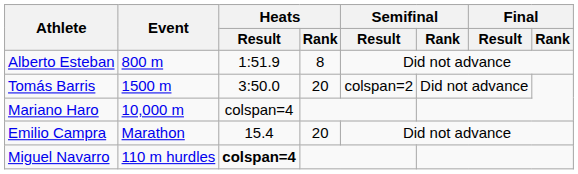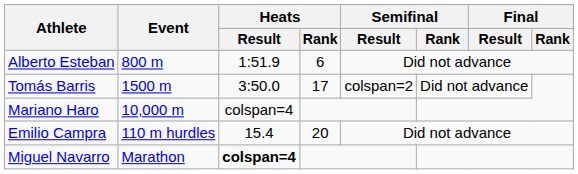(320, 63) 8 -> (320, 63) 6
(320, 86) 20 -> (320, 86) 17
(153, 134) Marathon -> (168, 134) 110 m hurdles
(168, 157) 110 m hurdles -> (153, 157) Marathon
